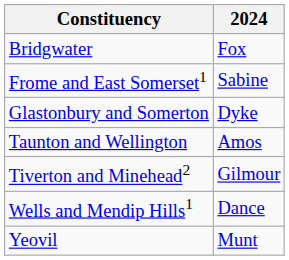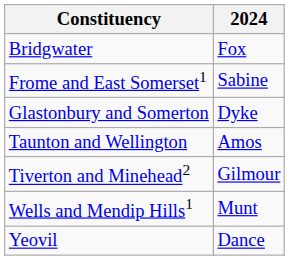(241, 208) Dance -> (238, 208) Munt
(238, 240) Munt -> (241, 240) Dance
